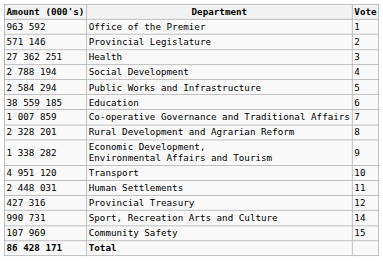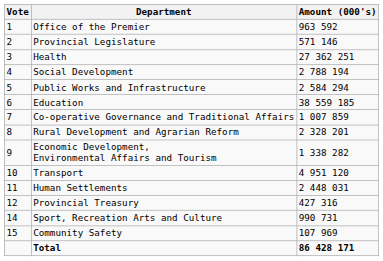columns swapped: (365, 12) <-> (45, 12)
